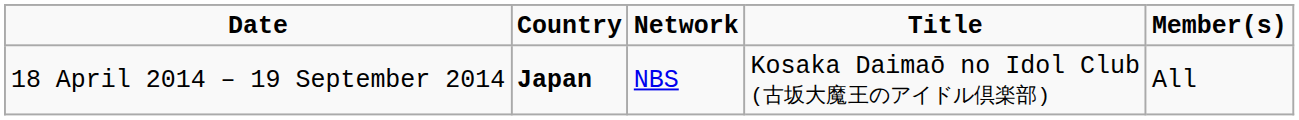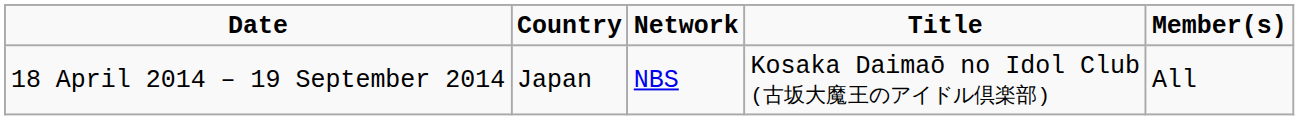(555, 80) bold -> (555, 80) normal
